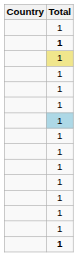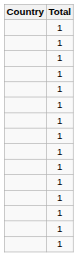(60, 43) bold -> (60, 43) normal
(60, 58) khaki background -> (60, 58) no background
(60, 120) lightblue background -> (60, 120) no background
(60, 244) bold -> (60, 244) normal
